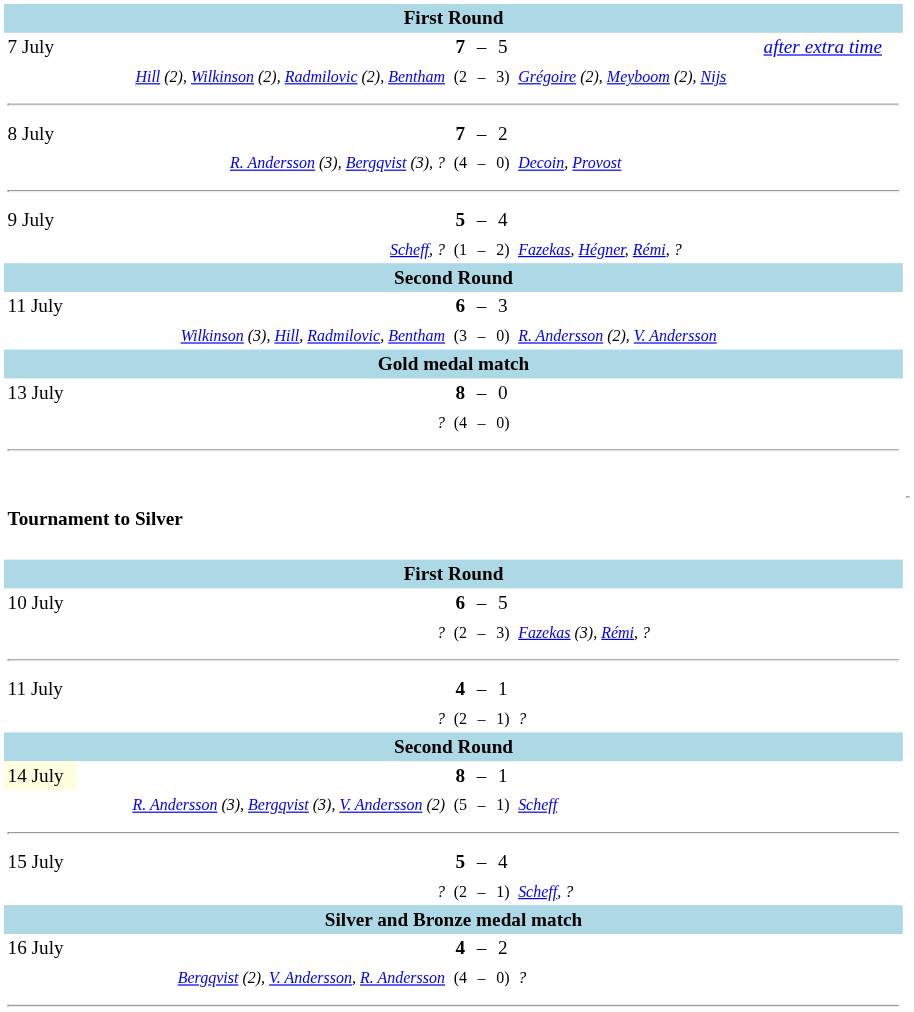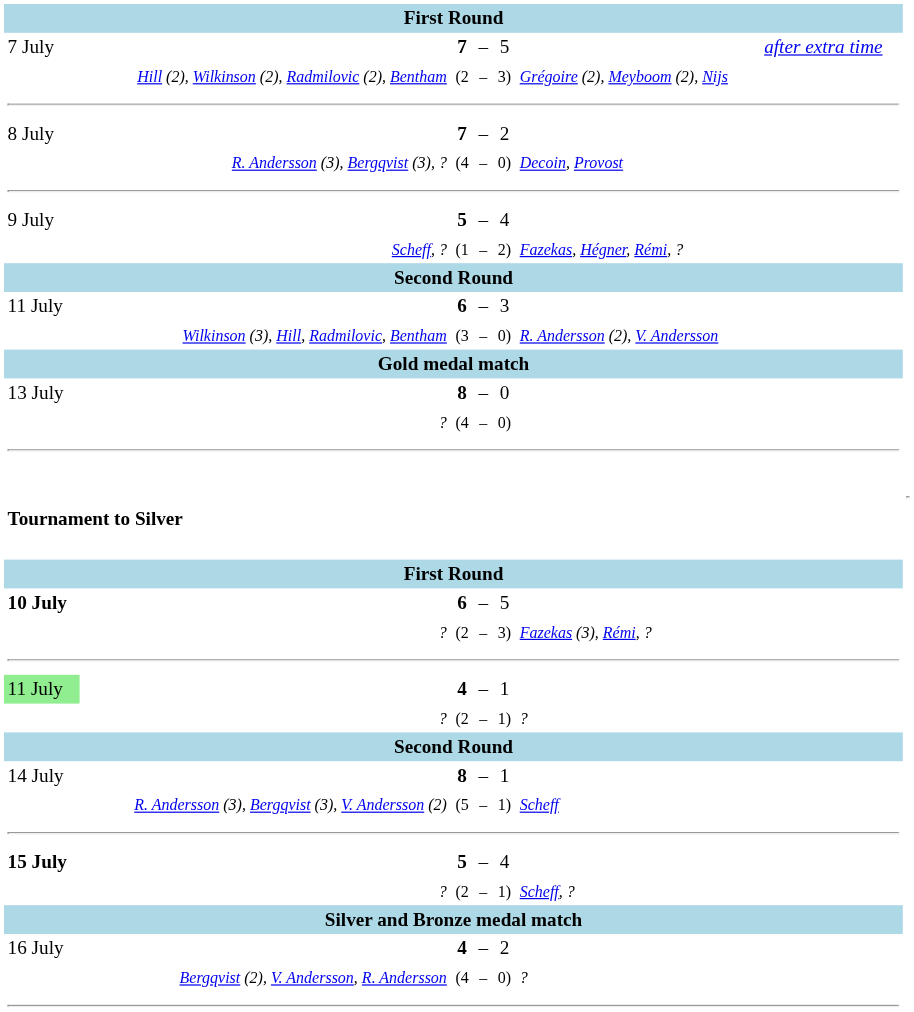(36, 602) normal -> (37, 602) bold
(35, 688) no background -> (35, 688) lightgreen background
(36, 774) lightyellow background -> (36, 774) no background
(36, 861) normal -> (37, 861) bold
